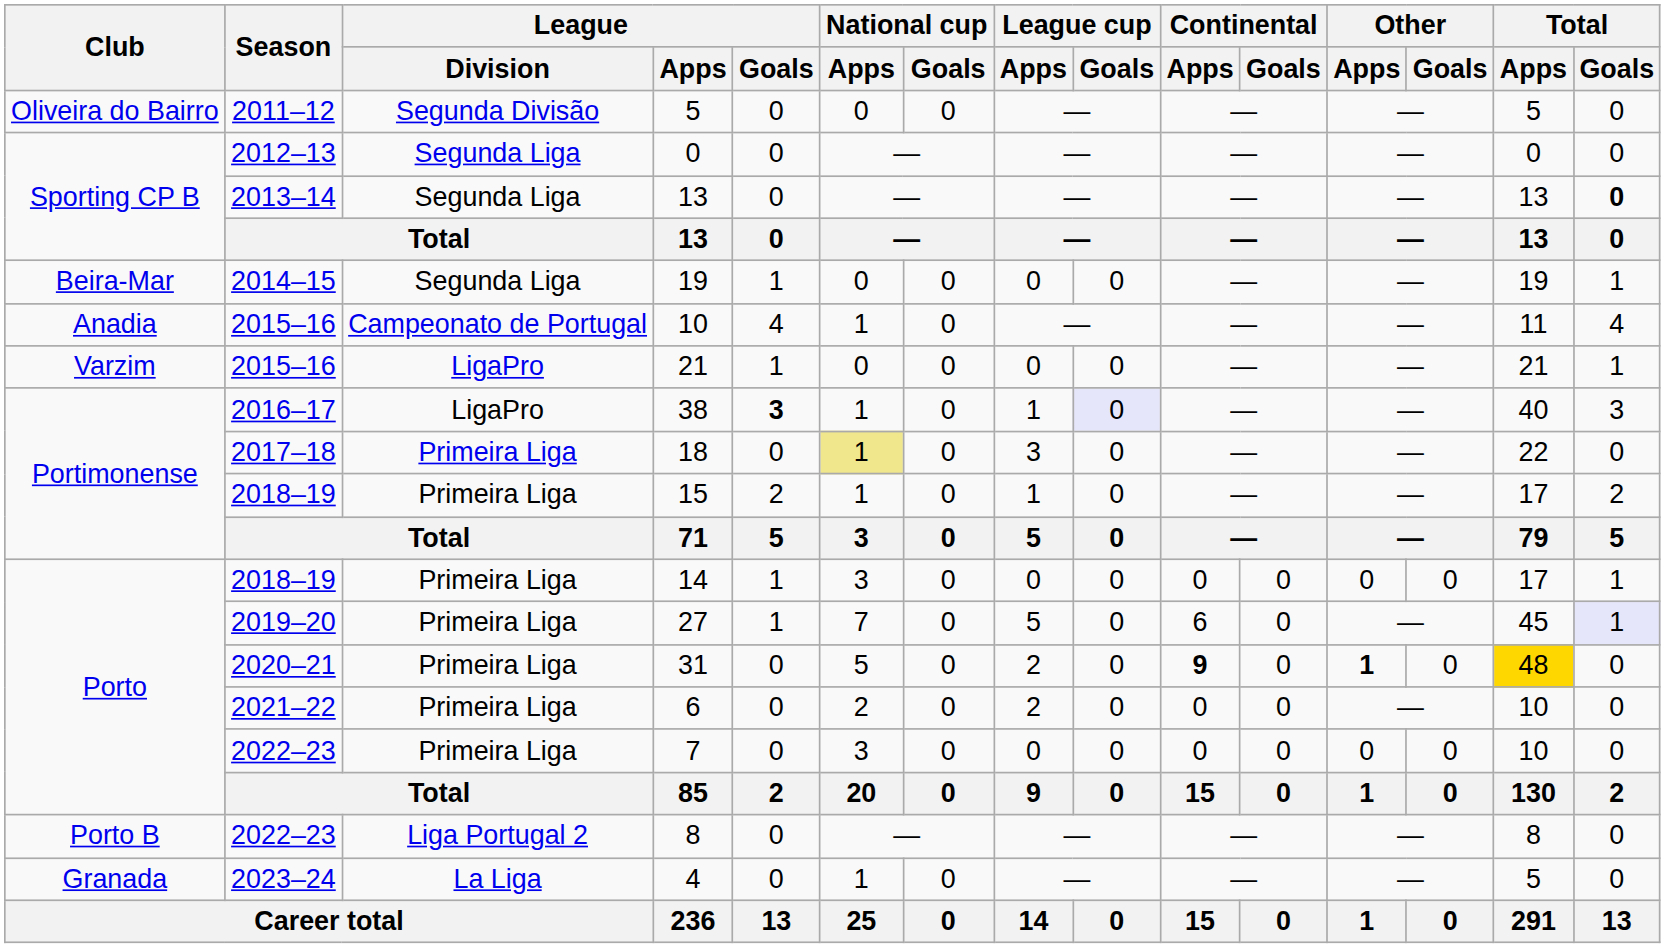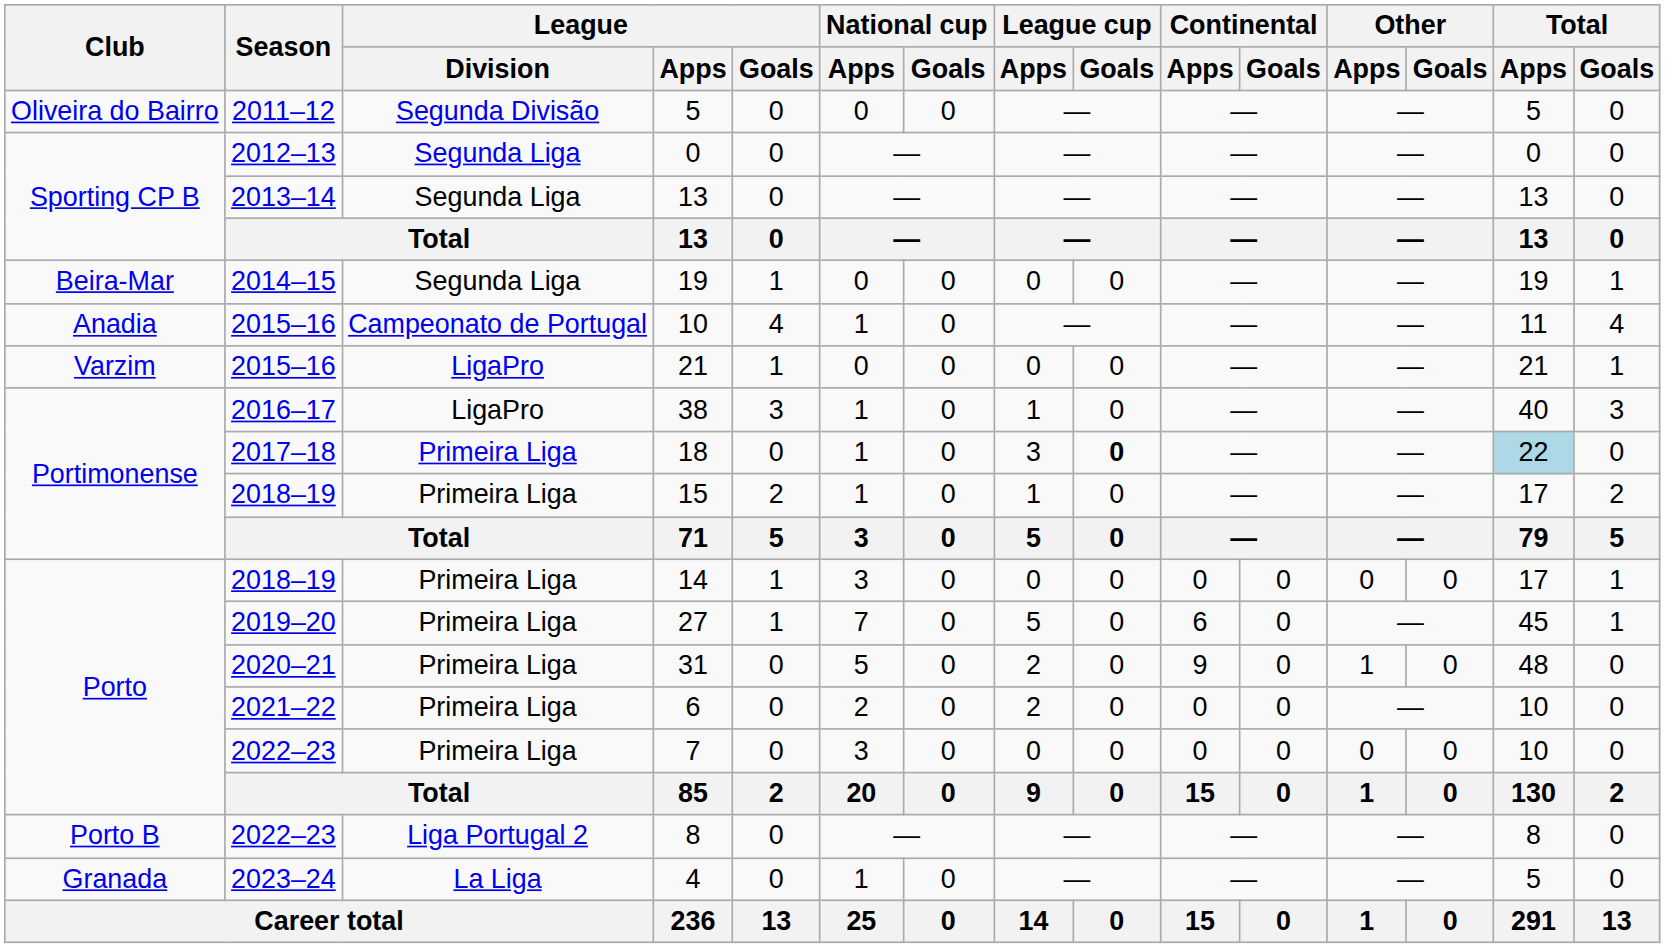(1617, 196) bold -> (1617, 196) normal
(776, 409) bold -> (776, 409) normal
(1117, 409) lavender background -> (1117, 409) no background
(861, 452) khaki background -> (861, 452) no background
(1117, 452) normal -> (1117, 452) bold
(1533, 452) no background -> (1533, 452) lightblue background
(1617, 622) lavender background -> (1617, 622) no background
(1200, 665) bold -> (1200, 665) normal
(1367, 665) bold -> (1367, 665) normal
(1533, 665) gold background -> (1533, 665) no background
